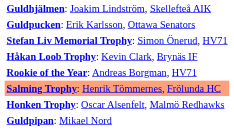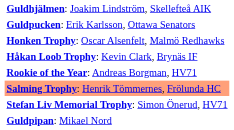(117, 40) Stefan Liv Memorial Trophy: Simon Önerud, HV71 -> (116, 40) Honken Trophy: Oscar Alsenfelt, Malmö Redhawks
(116, 104) Honken Trophy: Oscar Alsenfelt, Malmö Redhawks -> (117, 104) Stefan Liv Memorial Trophy: Simon Önerud, HV71
